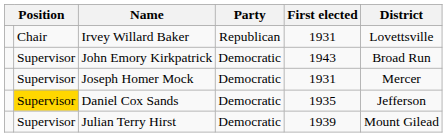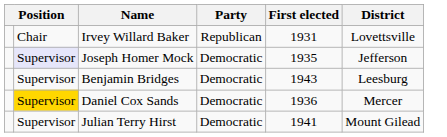- row: (147, 57)
(46, 79) no background -> (46, 57) lavender background
(322, 79) 1931 -> (304, 57) 1935
(401, 79) Mercer -> (383, 57) Jefferson
+ row: (130, 79)
(322, 100) 1935 -> (304, 100) 1936
(401, 100) Jefferson -> (383, 100) Mercer
(322, 121) 1939 -> (304, 121) 1941
